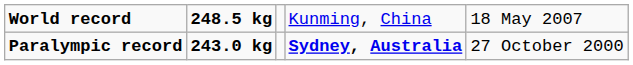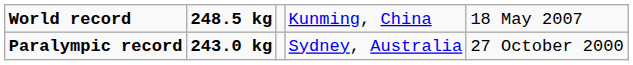(375, 46) bold -> (375, 46) normal
